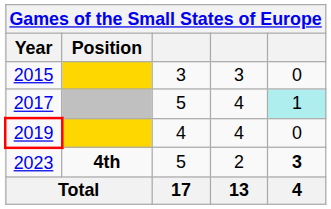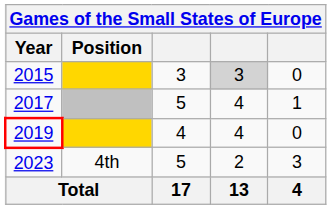(239, 76) no background -> (239, 76) lightgrey background
(297, 104) paleturquoise background -> (297, 104) no background
(107, 162) bold -> (107, 162) normal
(297, 162) bold -> (297, 162) normal
